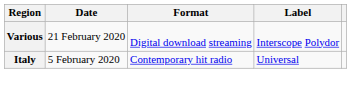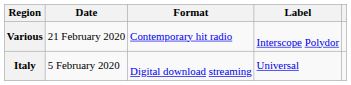(191, 42) Digital download streaming -> (181, 36) Contemporary hit radio
(181, 59) Contemporary hit radio -> (191, 72) Digital download streaming
